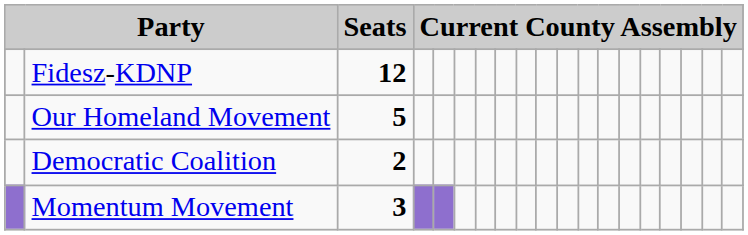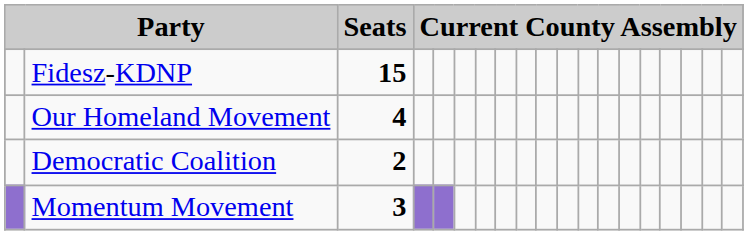(392, 71) 12 -> (392, 71) 15
(399, 116) 5 -> (399, 116) 4
